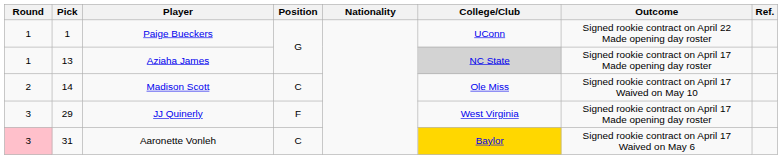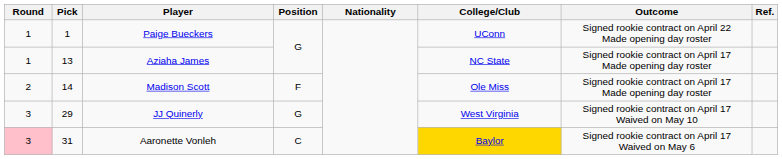(490, 60) lightgrey background -> (490, 60) no background
(298, 87) C -> (298, 87) F
(657, 87) Signed rookie contract on April 17 Waived on May 10 -> (657, 87) Signed rookie contract on April 17 Made opening day roster
(298, 114) F -> (298, 114) G
(657, 114) Signed rookie contract on April 17 Made opening day roster -> (657, 114) Signed rookie contract on April 17 Waived on May 10
